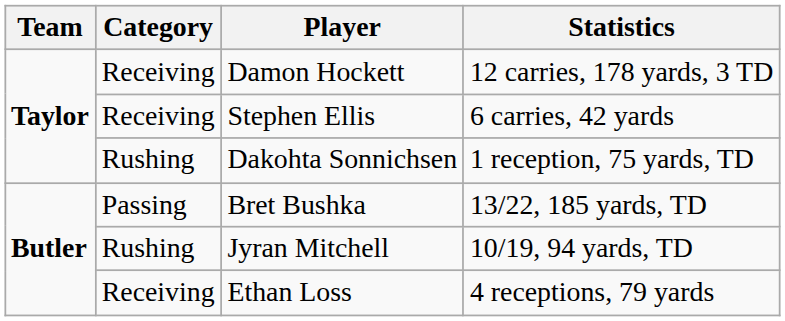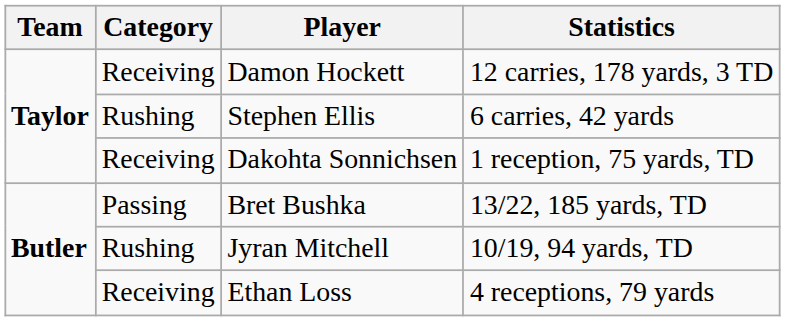(158, 115) Receiving -> (148, 115) Rushing
(148, 159) Rushing -> (158, 159) Receiving
